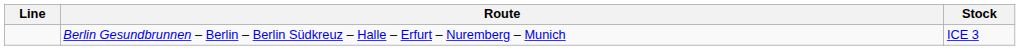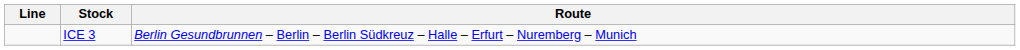columns swapped: (502, 14) <-> (979, 14)
